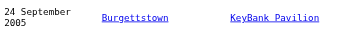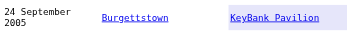(275, 18) no background -> (275, 18) lavender background
